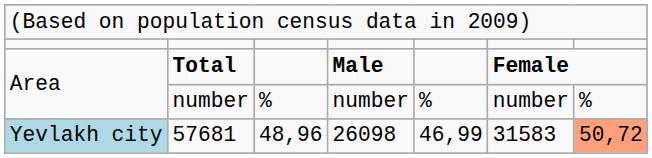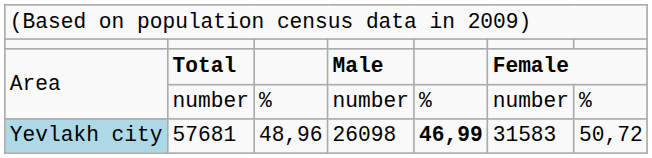(451, 136) normal -> (451, 136) bold
(611, 136) lightsalmon background -> (611, 136) no background
